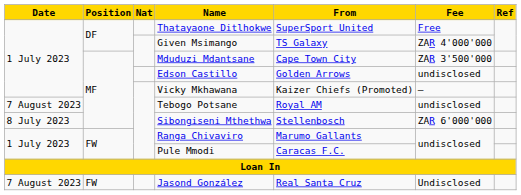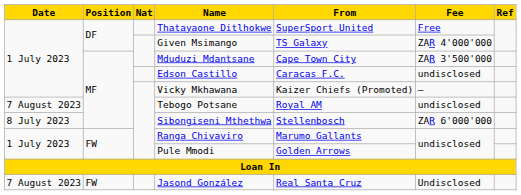(313, 74) Golden Arrows -> (310, 74) Caracas F.C.
(310, 151) Caracas F.C. -> (313, 151) Golden Arrows
